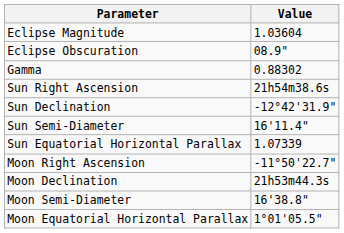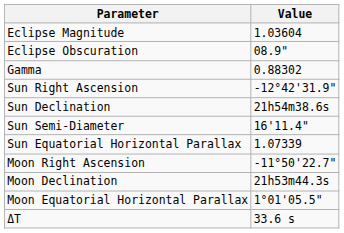(292, 88) 21h54m38.6s -> (295, 88) -12°42'31.9"
(295, 107) -12°42'31.9" -> (292, 107) 21h54m38.6s
- row: (69, 200)
+ row: (14, 219)
